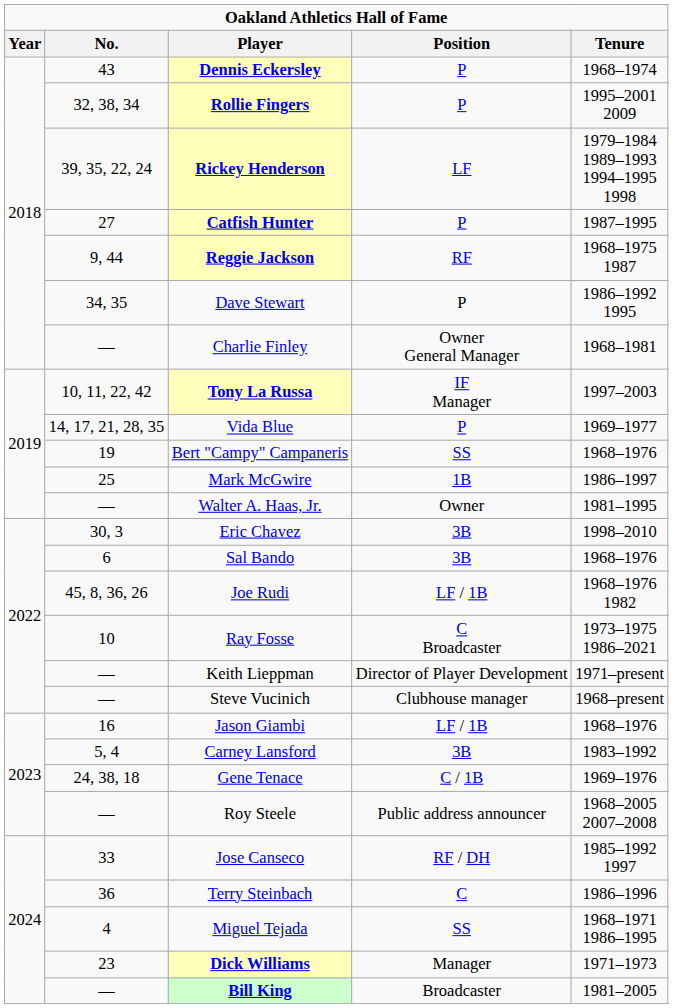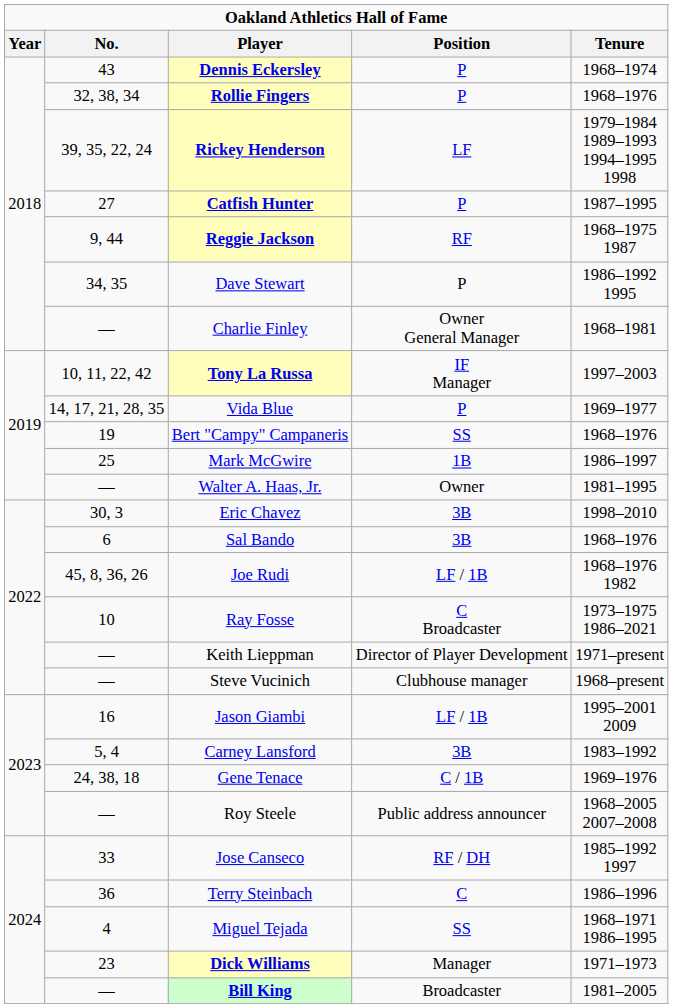(620, 105) 1995–2001 2009 -> (620, 95) 1968–1976
(620, 725) 1968–1976 -> (620, 716) 1995–2001 2009
